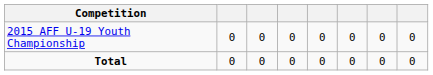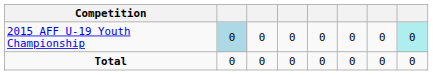(232, 37) no background -> (232, 37) lightblue background
(412, 37) no background -> (412, 37) paleturquoise background
